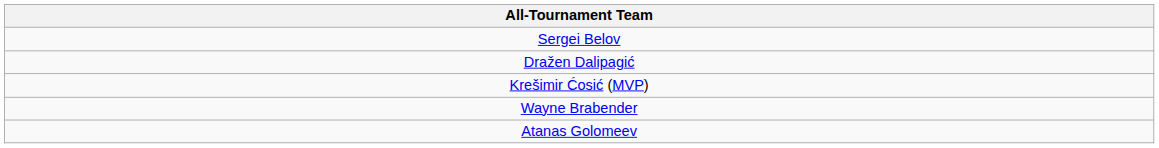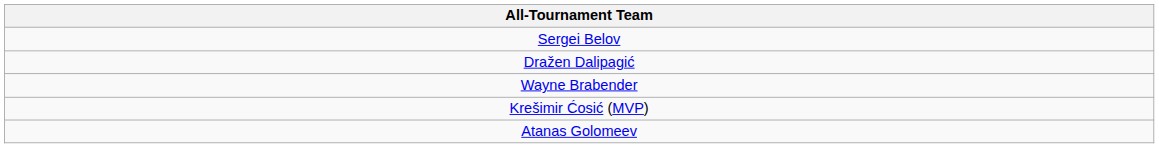(579, 85) Krešimir Ćosić (MVP) -> (579, 85) Wayne Brabender
(579, 108) Wayne Brabender -> (579, 108) Krešimir Ćosić (MVP)
